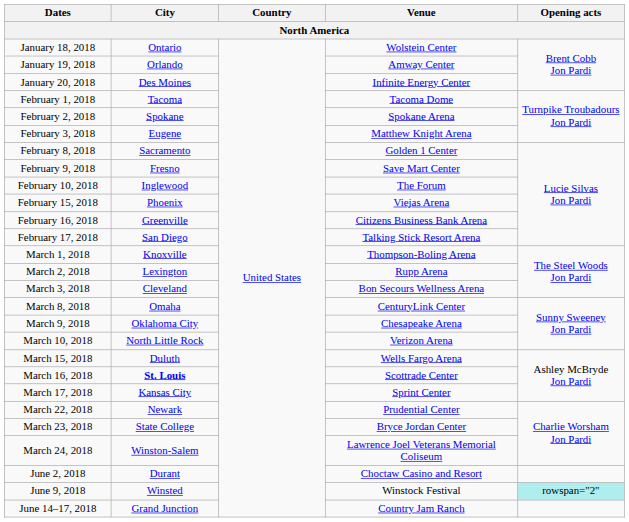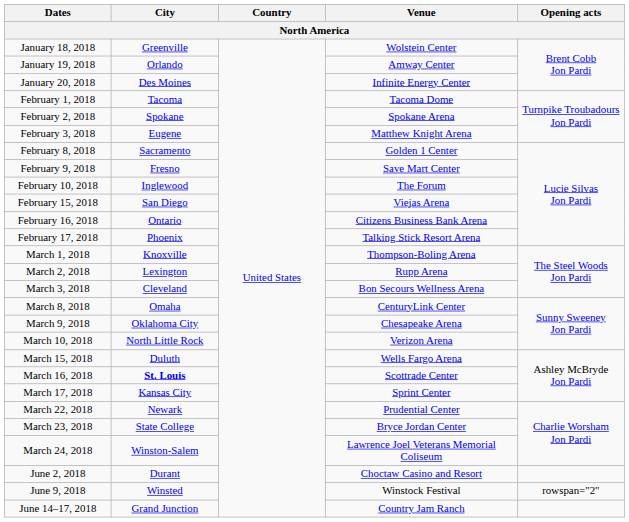(165, 47) Ontario -> (165, 47) Greenville
(165, 202) Phoenix -> (165, 202) San Diego
(165, 220) Greenville -> (165, 220) Ontario
(165, 237) San Diego -> (165, 237) Phoenix
(571, 491) paleturquoise background -> (571, 491) no background
